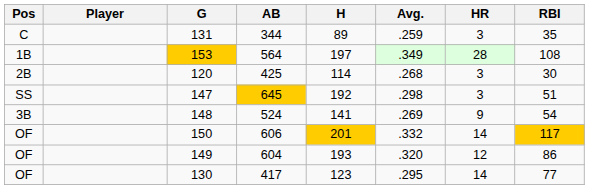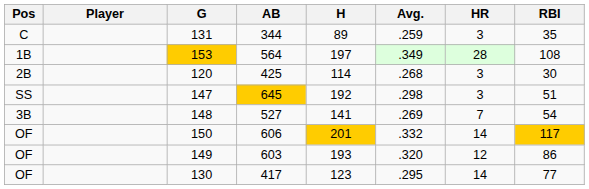(271, 114) 524 -> (271, 114) 527
(480, 114) 9 -> (480, 114) 7
(271, 154) 604 -> (271, 154) 603
